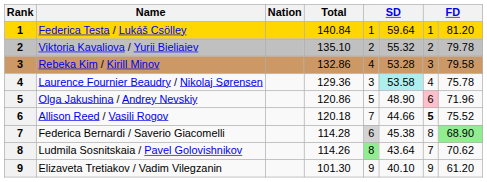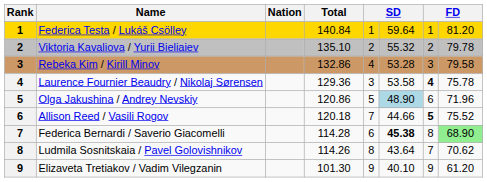(401, 82) paleturquoise background -> (401, 82) no background
(431, 82) normal -> (431, 82) bold
(401, 99) no background -> (401, 99) lightblue background
(431, 99) pink background -> (431, 99) no background
(371, 133) lightgrey background -> (371, 133) no background
(401, 133) normal -> (401, 133) bold
(371, 151) lightgreen background -> (371, 151) no background
